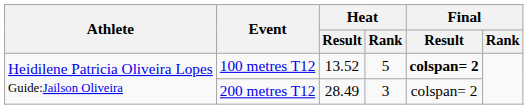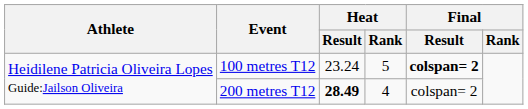(342, 66) 13.52 -> (342, 66) 23.24
(342, 91) normal -> (342, 91) bold
(386, 91) 3 -> (386, 91) 4
